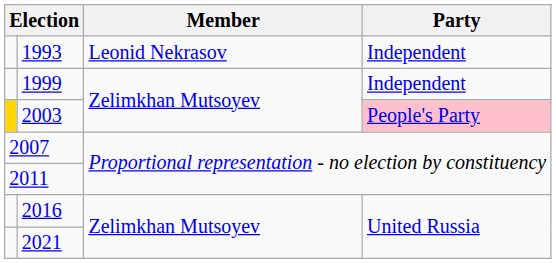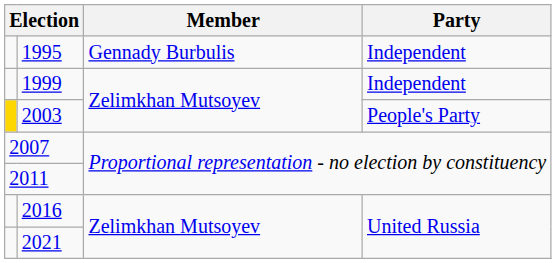- row: (42, 52)
+ row: (42, 52)
(424, 115) pink background -> (424, 115) no background
